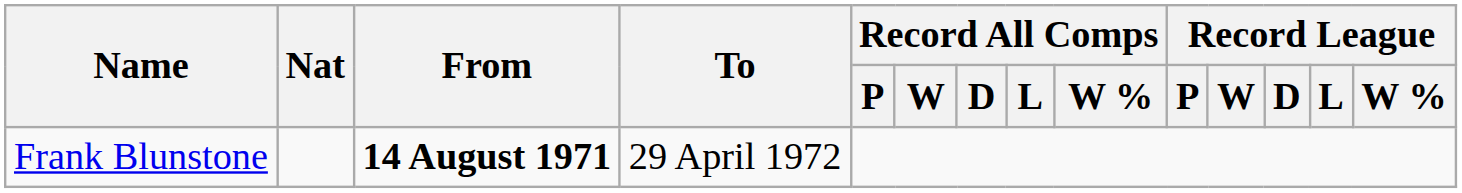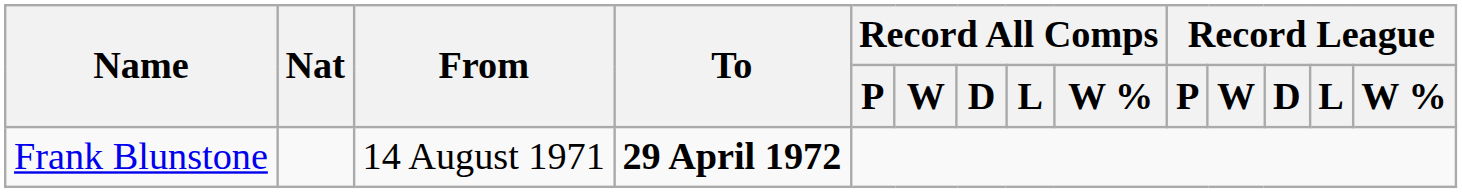(487, 156) bold -> (484, 156) normal
(735, 156) normal -> (732, 156) bold
